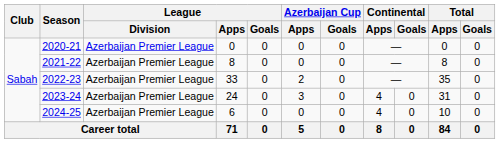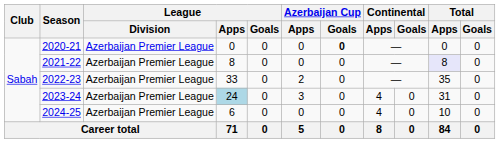(342, 46) normal -> (342, 46) bold
(445, 63) no background -> (445, 63) lavender background
(232, 96) no background -> (232, 96) lightblue background
